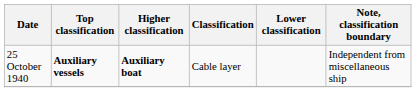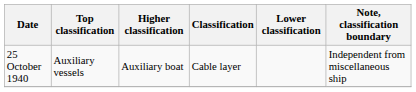(75, 66) bold -> (74, 66) normal
(143, 66) bold -> (152, 66) normal
